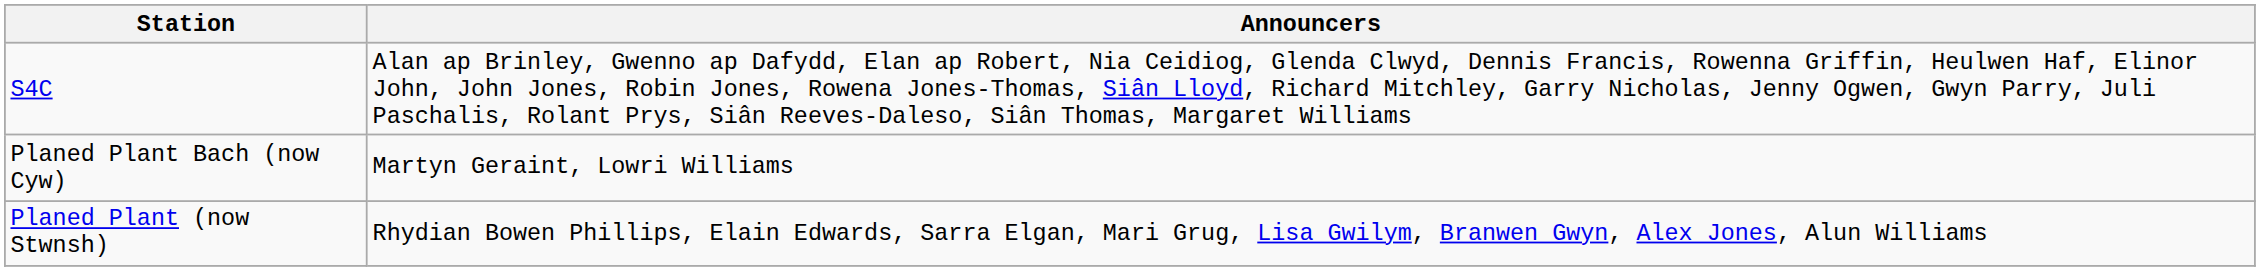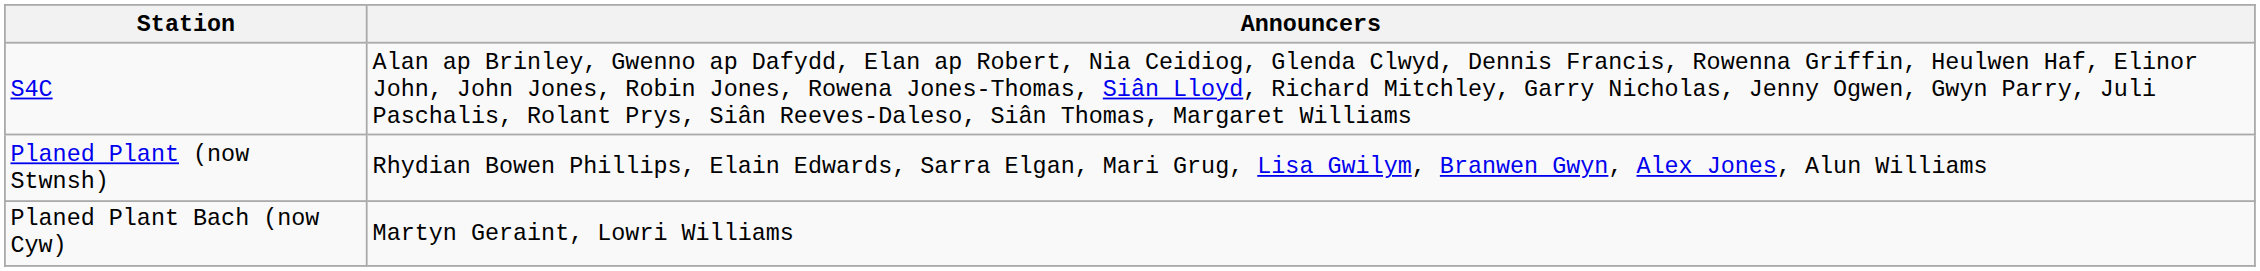rows swapped: (130, 233) <-> (165, 168)
